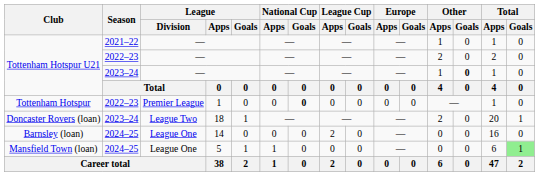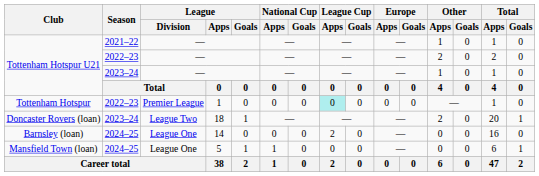(467, 73) bold -> (467, 73) normal
(304, 103) bold -> (304, 103) normal
(332, 103) no background -> (332, 103) paleturquoise background
(521, 149) lightgreen background -> (521, 149) no background
